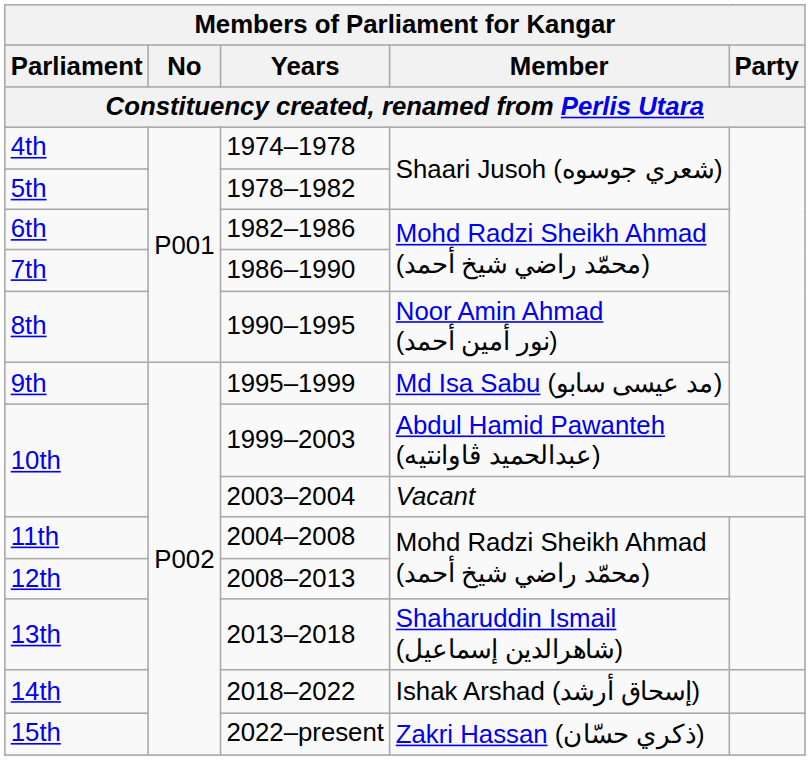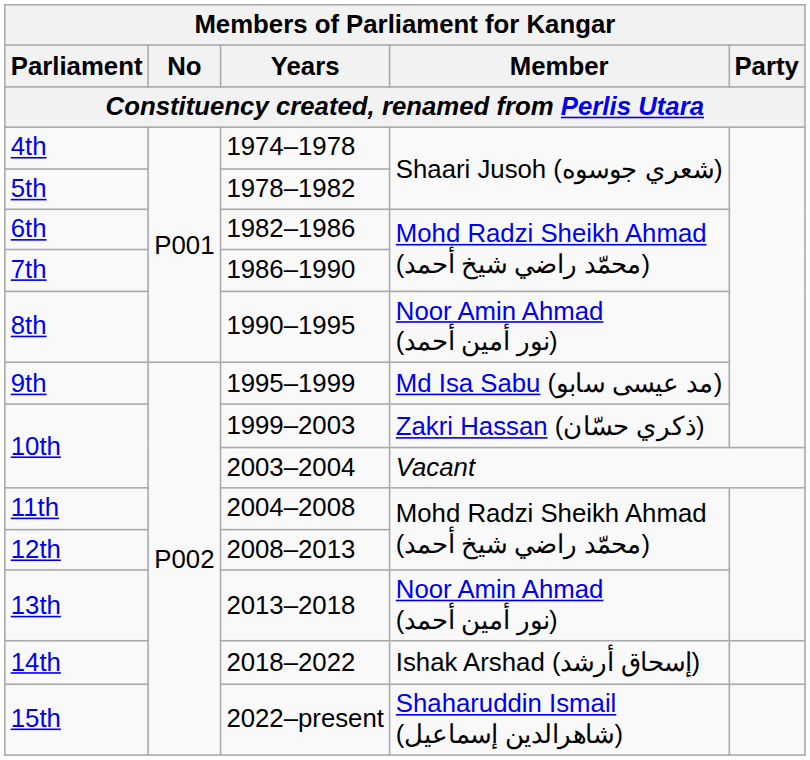(530, 440) Abdul Hamid Pawanteh (عبدالحميد ڤاوانتيه) -> (550, 426) Zakri Hassan (ذكري حسّان)
(509, 634) Shaharuddin Ismail (شاهرالدين إسماعيل) -> (500, 605) Noor Amin Ahmad (نور أمين أحمد)
(550, 734) Zakri Hassan (ذكري حسّان) -> (509, 719) Shaharuddin Ismail (شاهرالدين إسماعيل)
